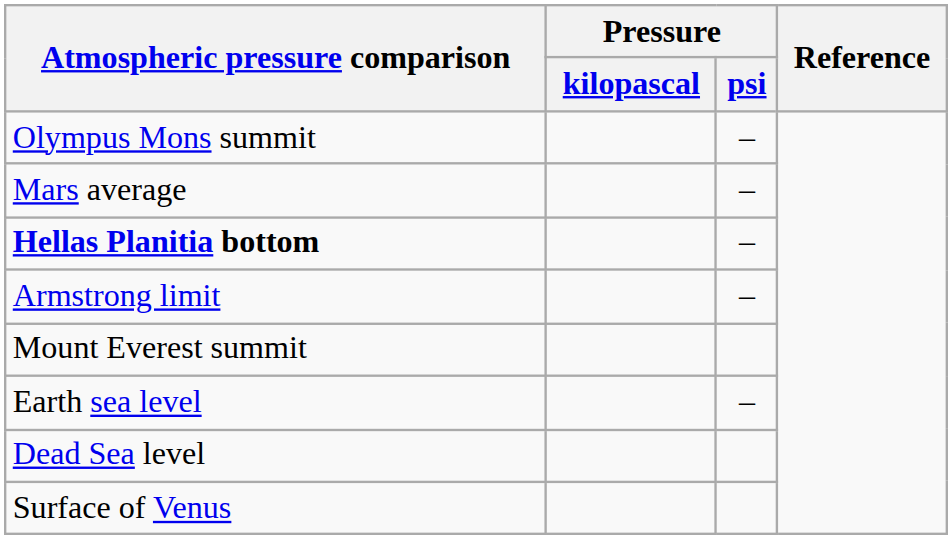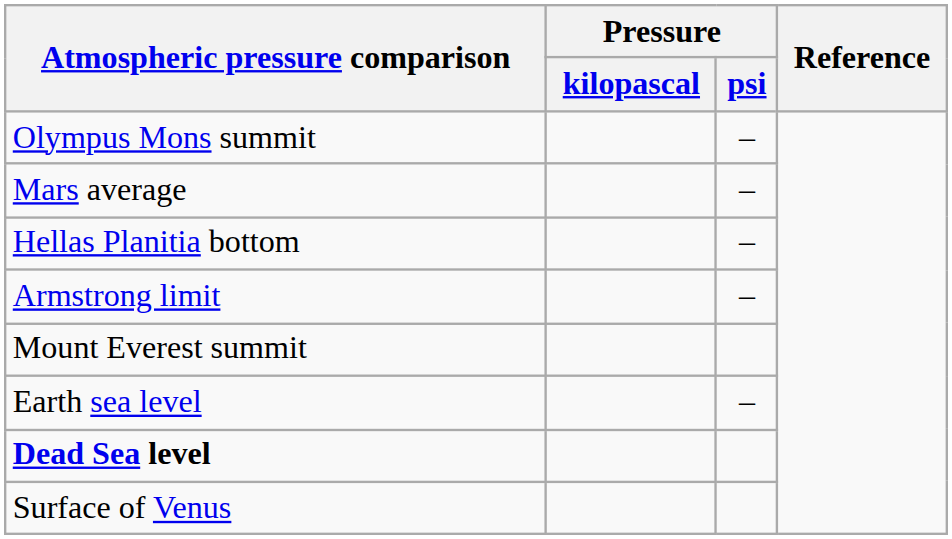(166, 242) bold -> (156, 242) normal
(109, 454) normal -> (112, 454) bold
